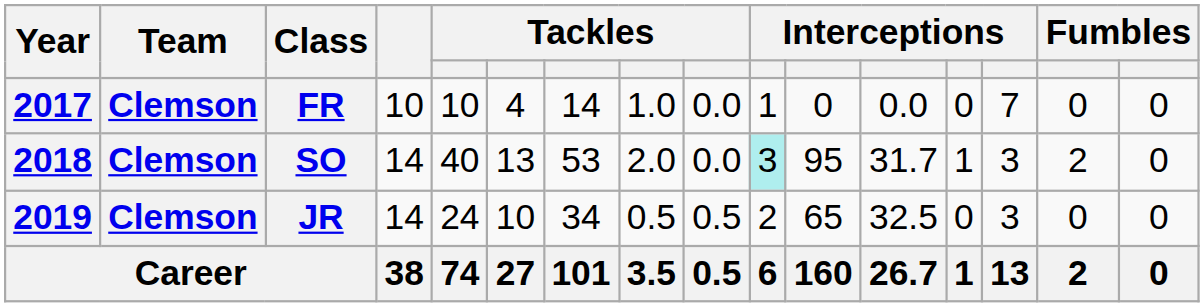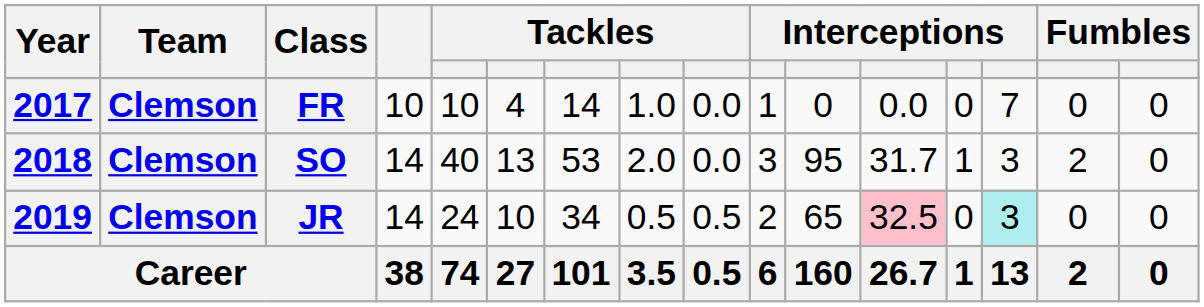(768, 160) paleturquoise background -> (768, 160) no background
(903, 217) no background -> (903, 217) pink background
(1010, 217) no background -> (1010, 217) paleturquoise background
